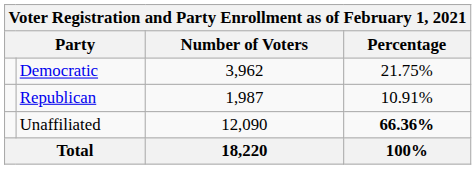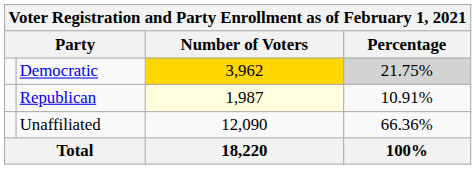(244, 71) no background -> (244, 71) gold background
(407, 71) no background -> (407, 71) lightgrey background
(244, 97) no background -> (244, 97) lightyellow background
(407, 124) bold -> (407, 124) normal
